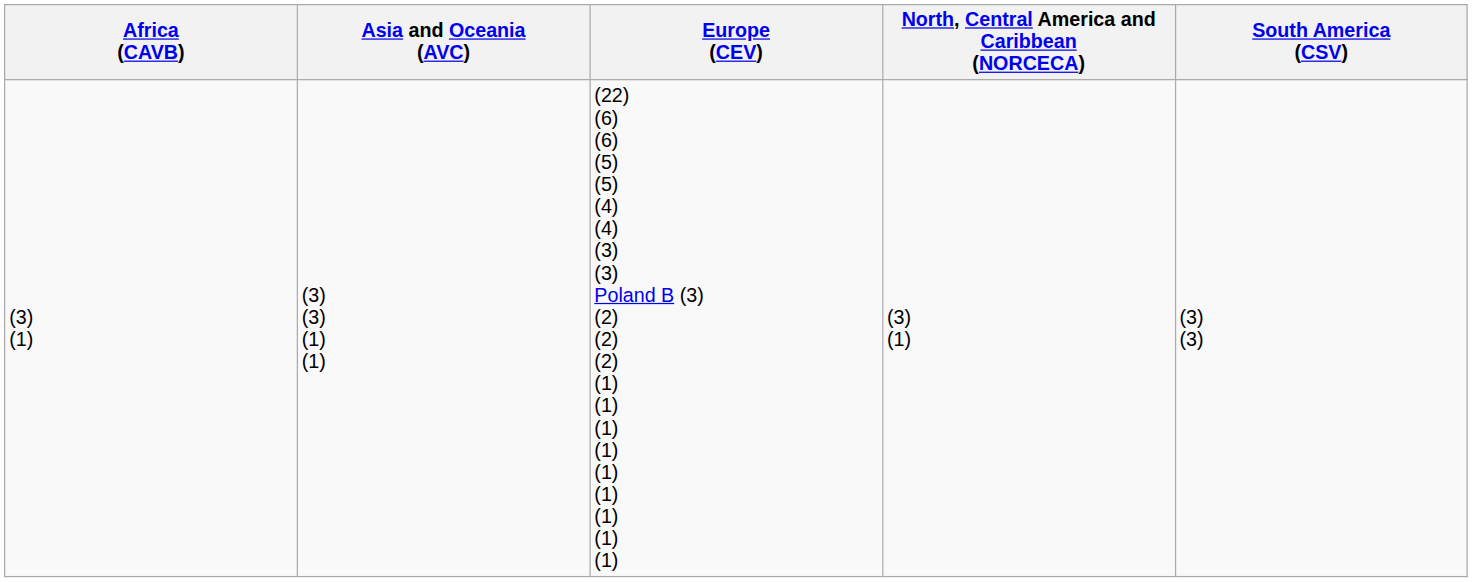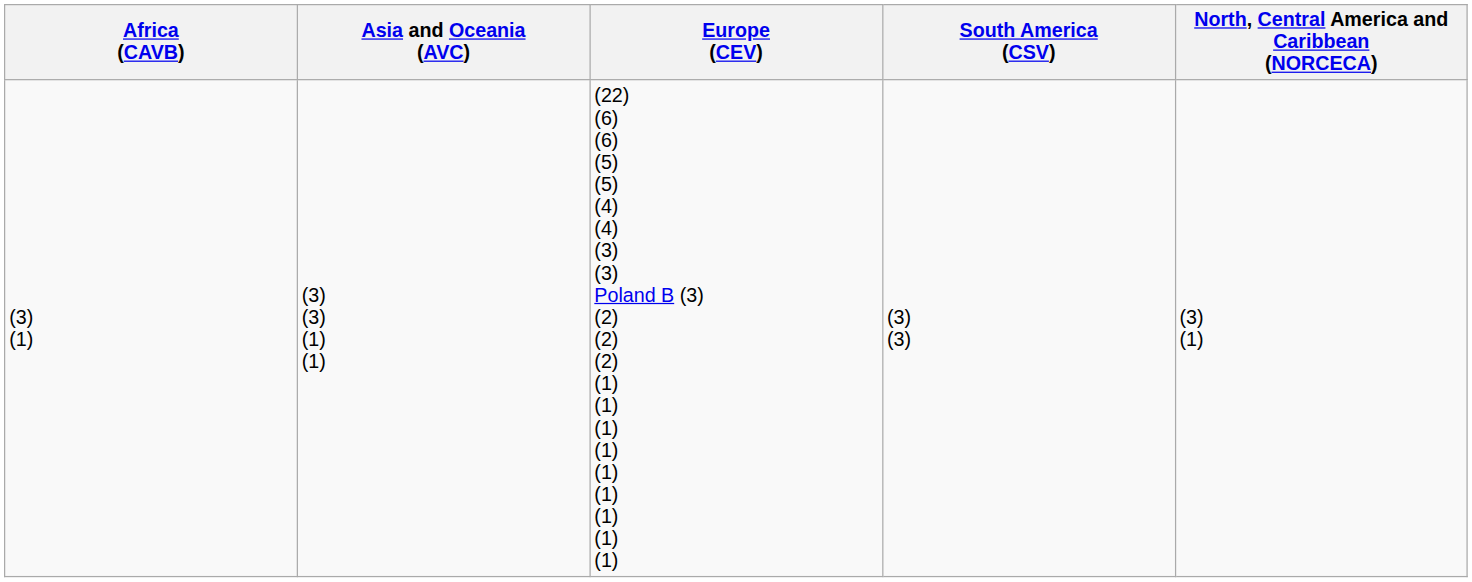columns swapped: (1029, 42) <-> (1321, 42)
